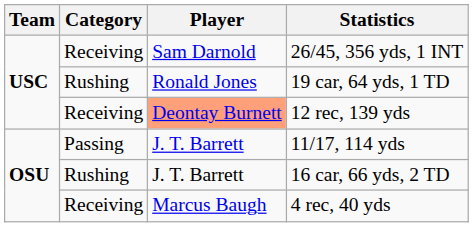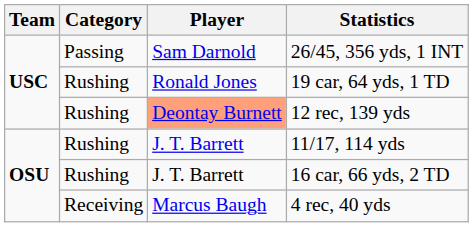(104, 50) Receiving -> (94, 50) Passing
(104, 112) Receiving -> (97, 112) Rushing
(94, 143) Passing -> (97, 143) Rushing
